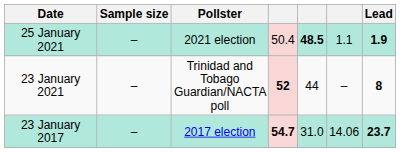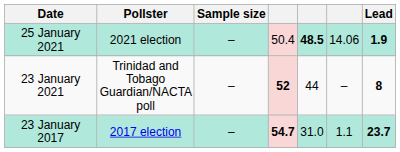columns swapped: (220, 14) <-> (134, 14)
(344, 40) 1.1 -> (344, 40) 14.06
(344, 132) 14.06 -> (344, 132) 1.1
